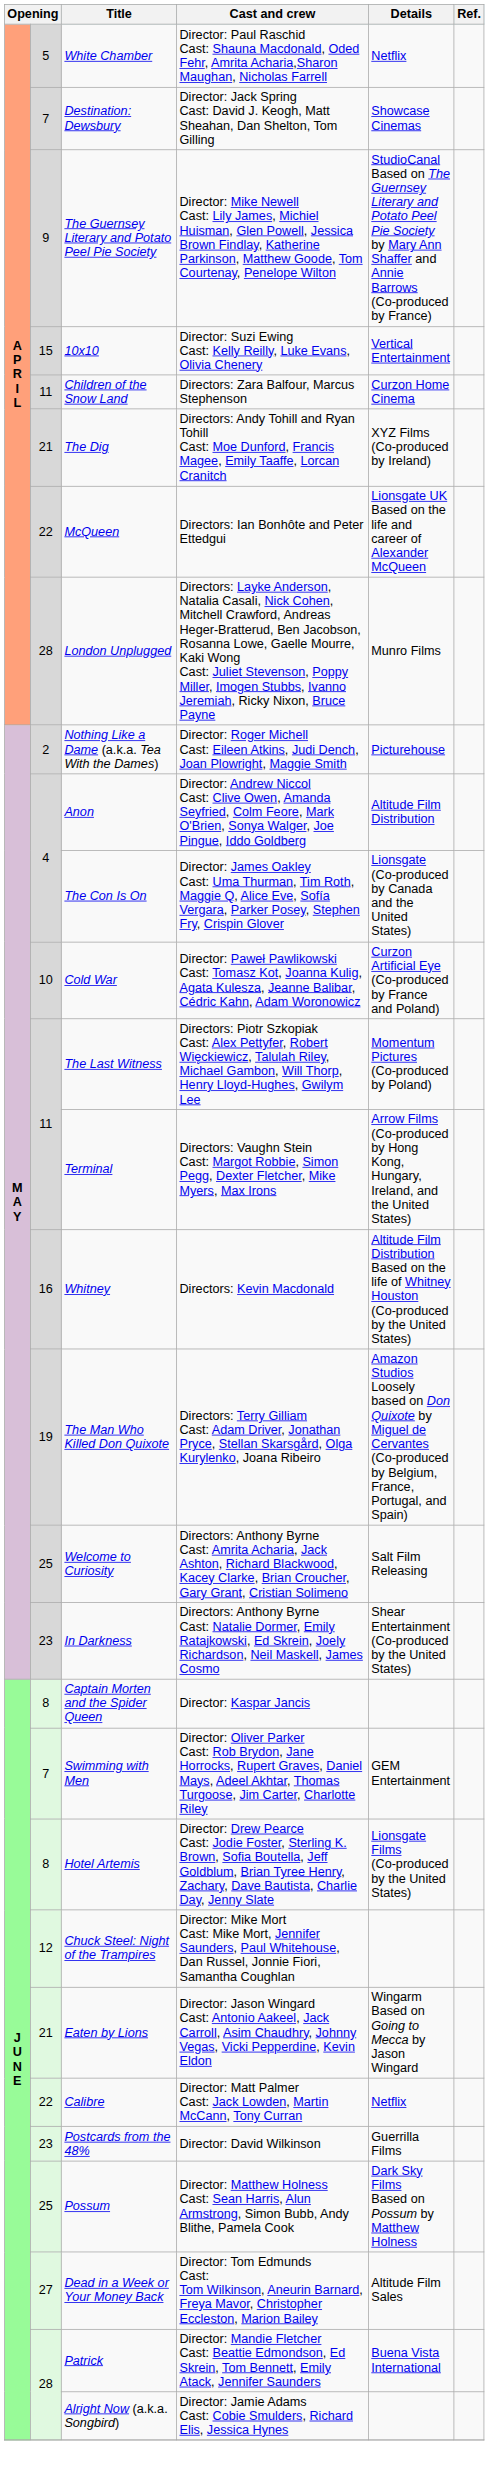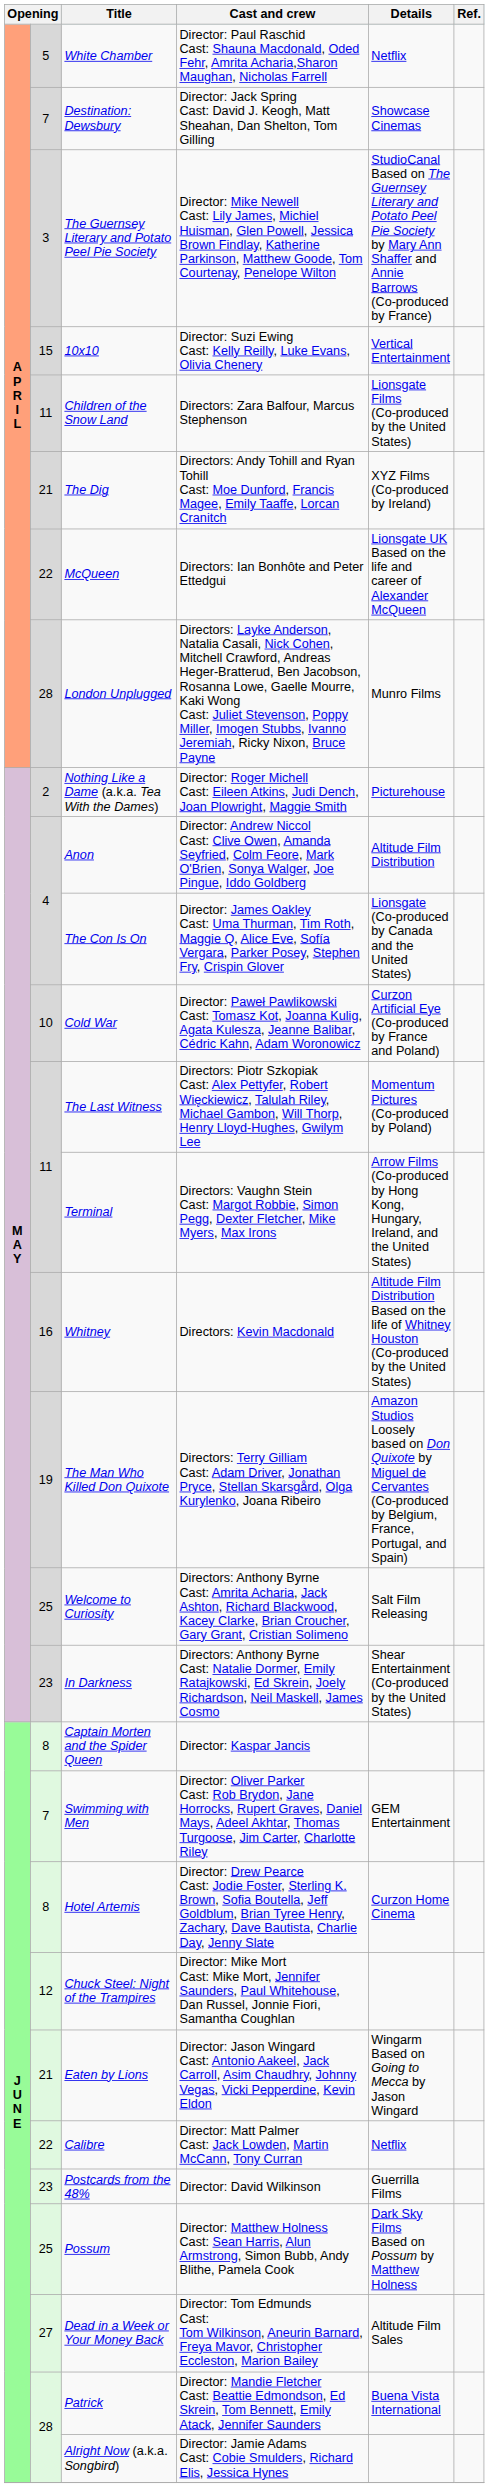(46, 238) 9 -> (46, 238) 3
(410, 392) Curzon Home Cinema -> (410, 413) Lionsgate Films (Co-produced by the United States)
(410, 1864) Lionsgate Films (Co-produced by the United States) -> (410, 1907) Curzon Home Cinema
